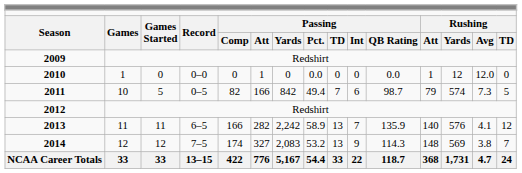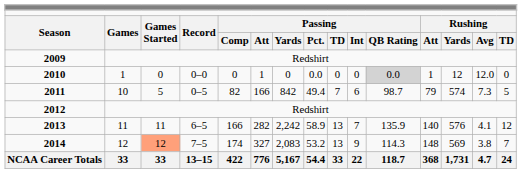(393, 75) no background -> (393, 75) lightgrey background
(160, 143) no background -> (160, 143) lightsalmon background
